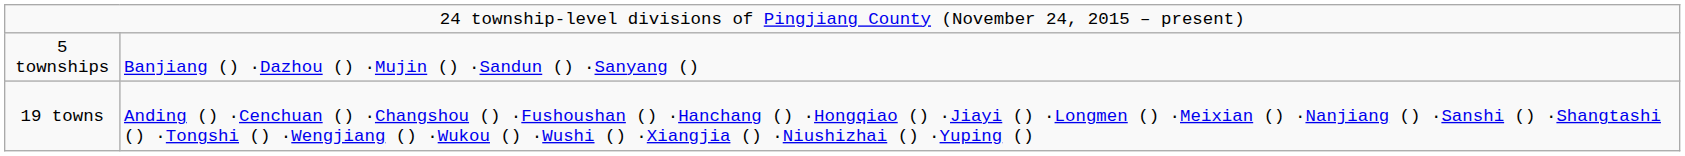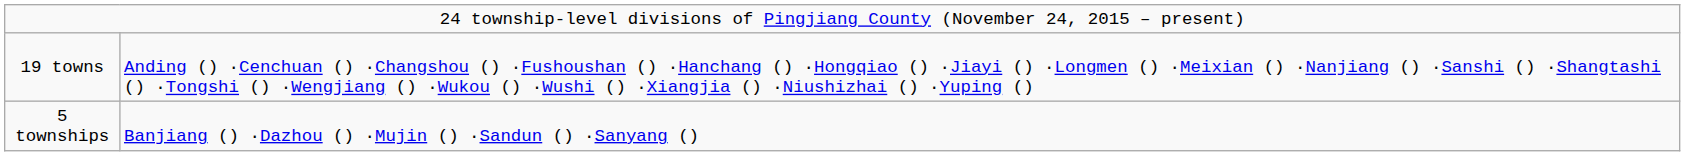rows swapped: (62, 116) <-> (62, 57)
